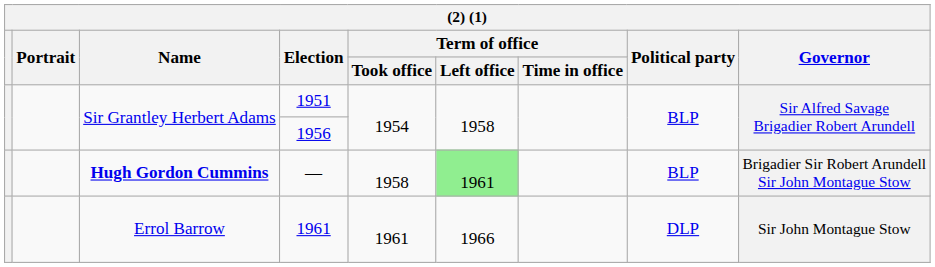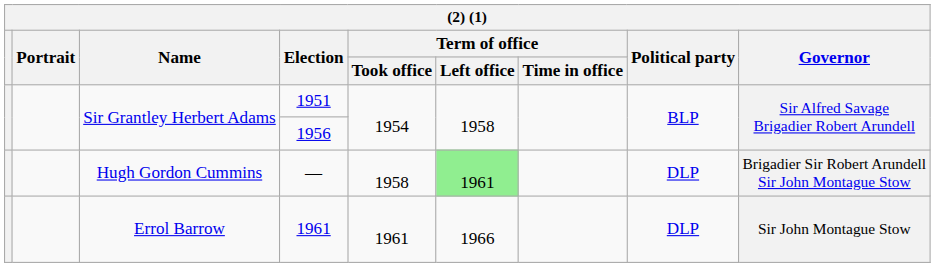(179, 173) bold -> (179, 173) normal
(683, 173) BLP -> (683, 173) DLP
